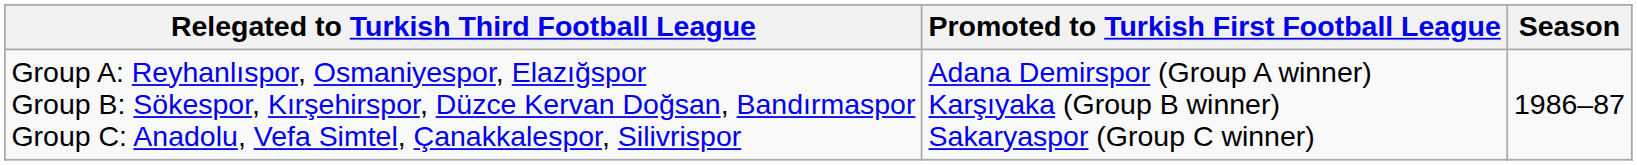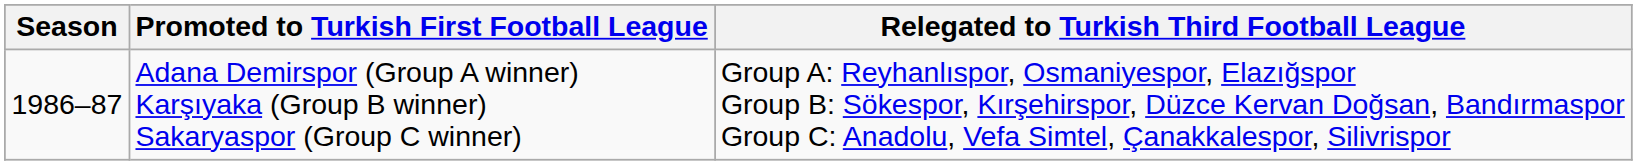columns swapped: (1569, 27) <-> (463, 27)
